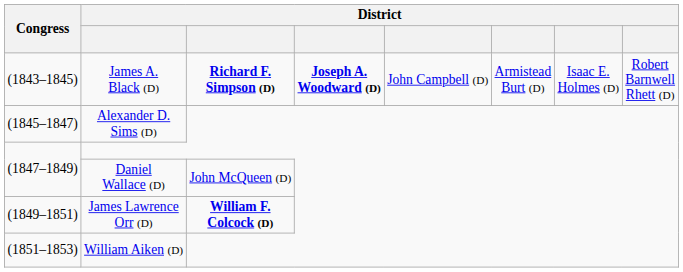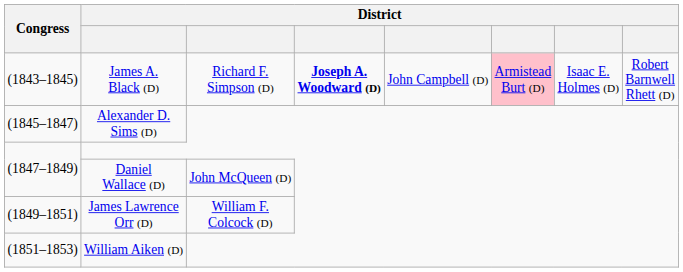(240, 79) bold -> (240, 79) normal
(523, 79) no background -> (523, 79) pink background
(240, 214) bold -> (240, 214) normal
